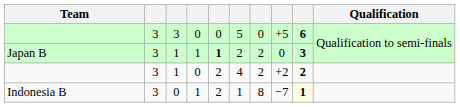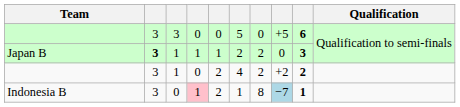(155, 53) normal -> (155, 53) bold
(219, 53) bold -> (219, 53) normal
(198, 92) no background -> (198, 92) pink background
(282, 92) no background -> (282, 92) lightblue background
(303, 92) lightyellow background -> (303, 92) no background
